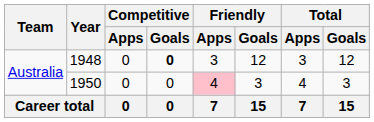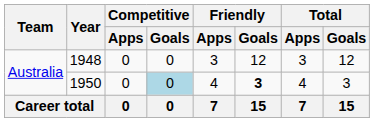(170, 60) bold -> (170, 60) normal
(170, 83) no background -> (170, 83) lightblue background
(214, 83) pink background -> (214, 83) no background
(258, 83) normal -> (258, 83) bold
